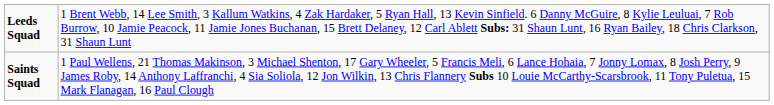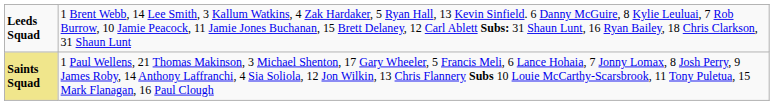(24, 75) no background -> (24, 75) khaki background
